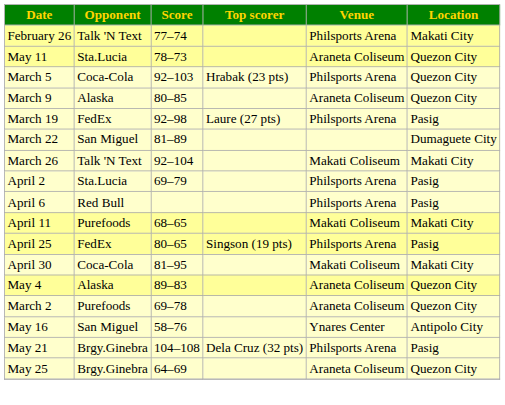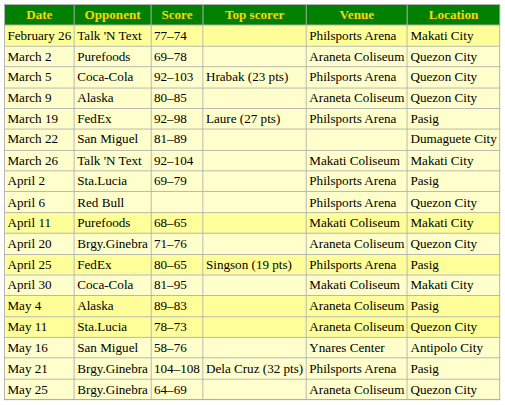rows swapped: (29, 306) <-> (27, 56)
(425, 202) Pasig -> (444, 202) Quezon City
+ row: (29, 243)
(444, 285) Quezon City -> (425, 306) Pasig
